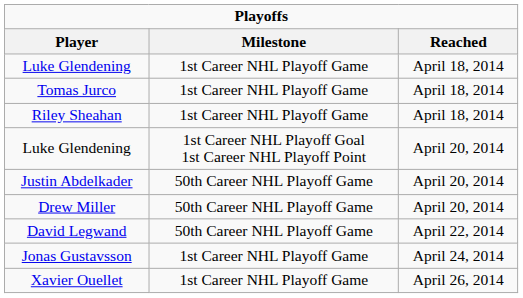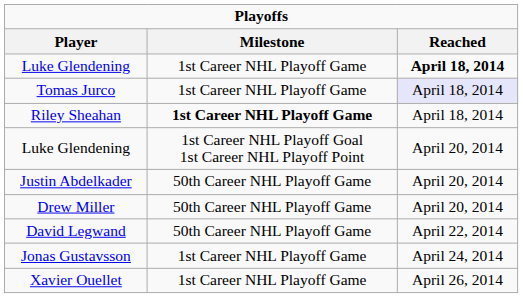(458, 66) normal -> (457, 66) bold
(458, 90) no background -> (457, 90) lavender background
(274, 115) normal -> (272, 115) bold
